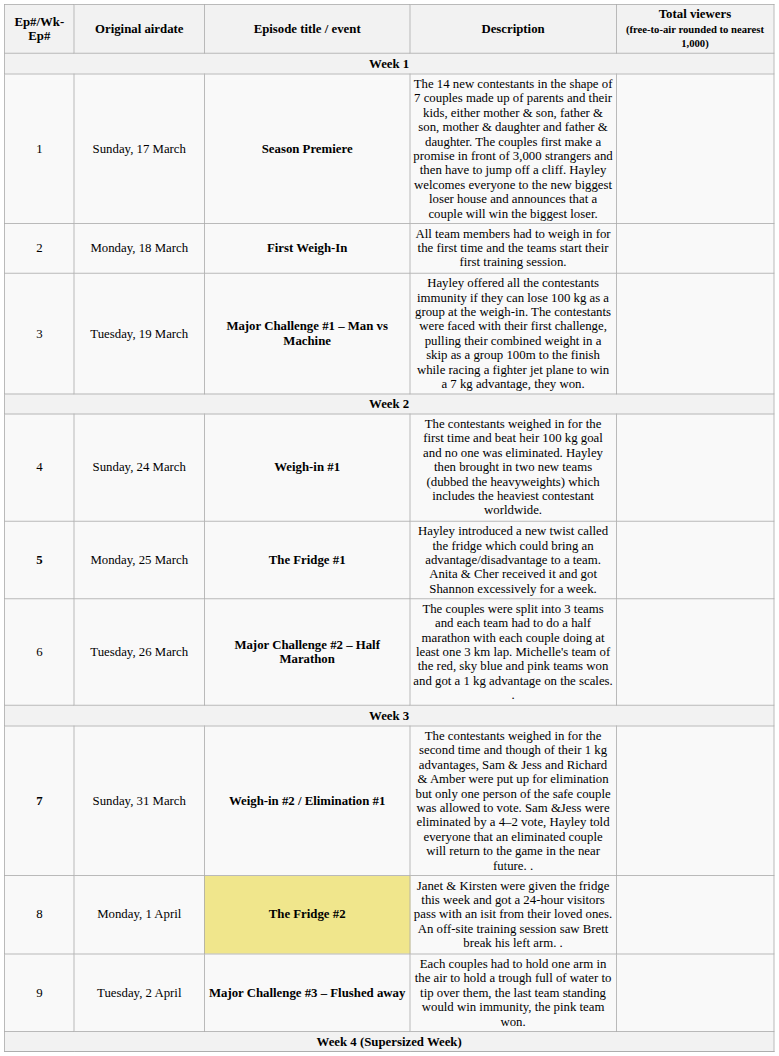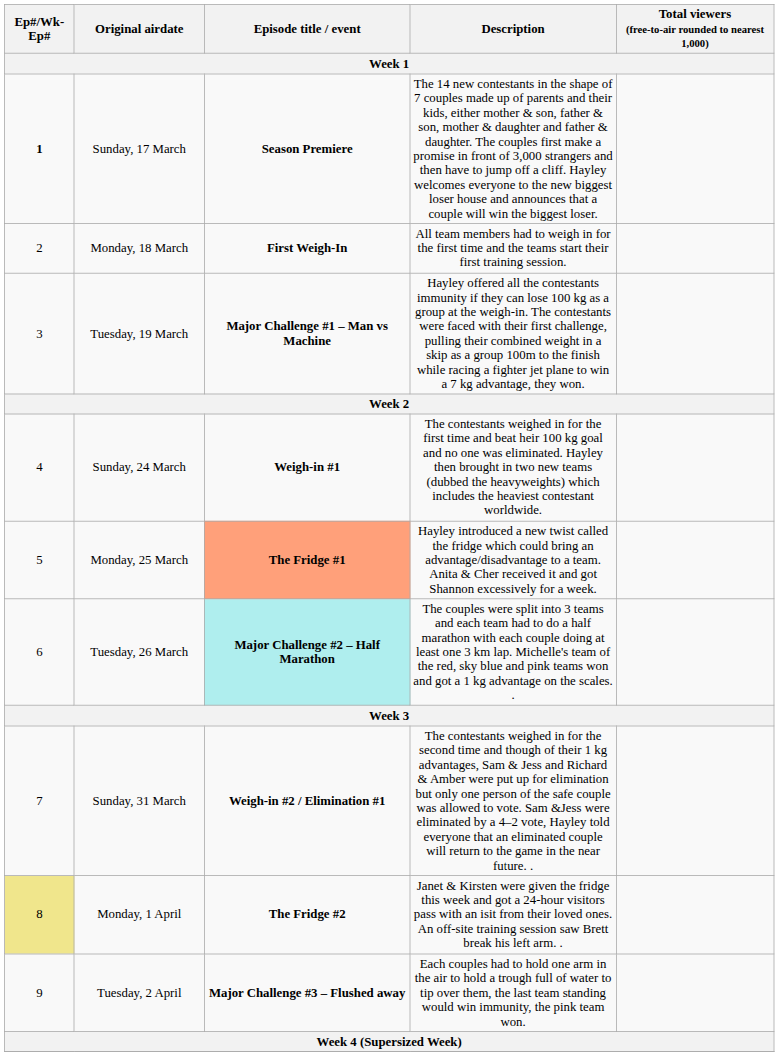(39, 148) normal -> (39, 148) bold
(39, 559) bold -> (39, 559) normal
(307, 559) no background -> (307, 559) lightsalmon background
(307, 652) no background -> (307, 652) paleturquoise background
(39, 800) bold -> (39, 800) normal
(39, 914) no background -> (39, 914) khaki background
(307, 914) khaki background -> (307, 914) no background
